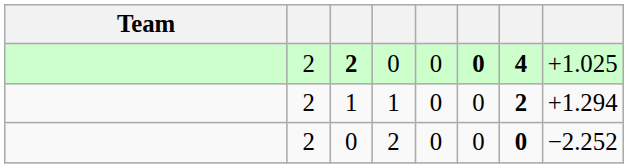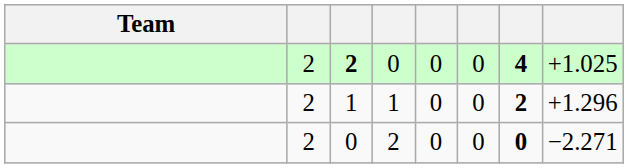(478, 63) bold -> (478, 63) normal
(583, 102) +1.294 -> (583, 102) +1.296
(583, 142) −2.252 -> (583, 142) −2.271
